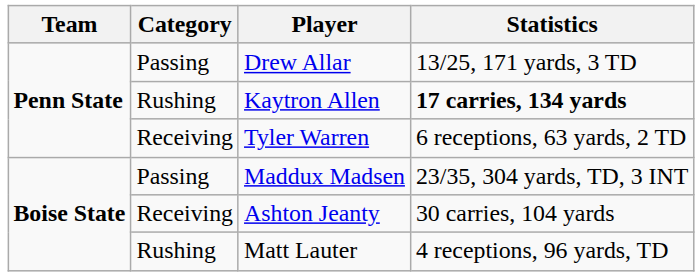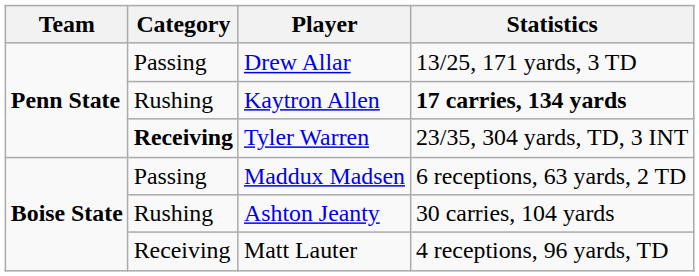(185, 137) normal -> (183, 137) bold
(551, 137) 6 receptions, 63 yards, 2 TD -> (552, 137) 23/35, 304 yards, TD, 3 INT
(552, 175) 23/35, 304 yards, TD, 3 INT -> (551, 175) 6 receptions, 63 yards, 2 TD
(185, 213) Receiving -> (173, 213) Rushing
(176, 251) Rushing -> (182, 251) Receiving
